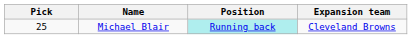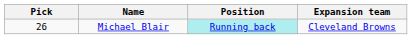(42, 27) 25 -> (42, 27) 26
